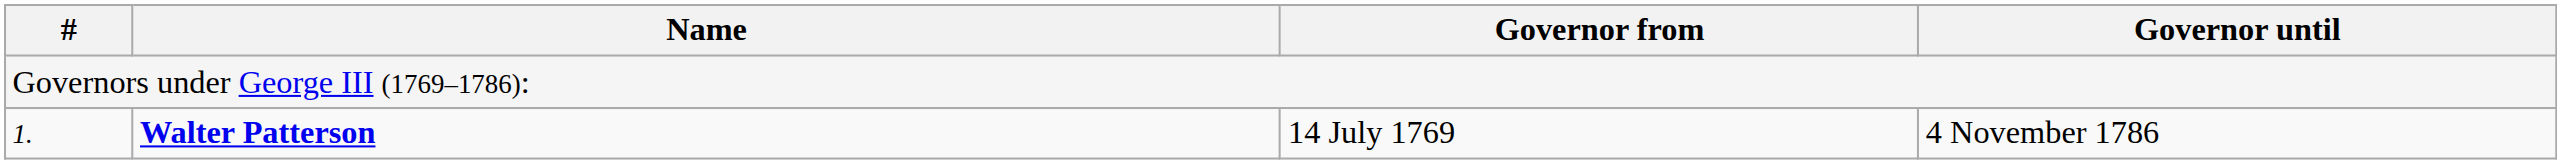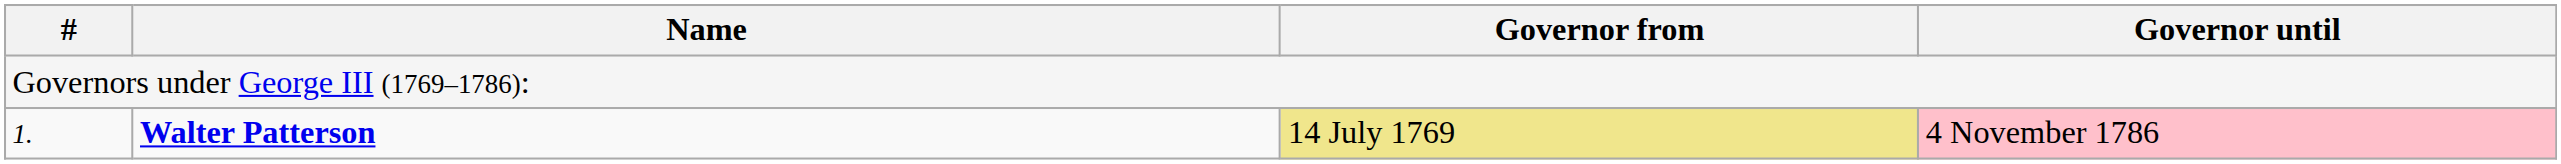(1372, 132) no background -> (1372, 132) khaki background
(2043, 132) no background -> (2043, 132) pink background
